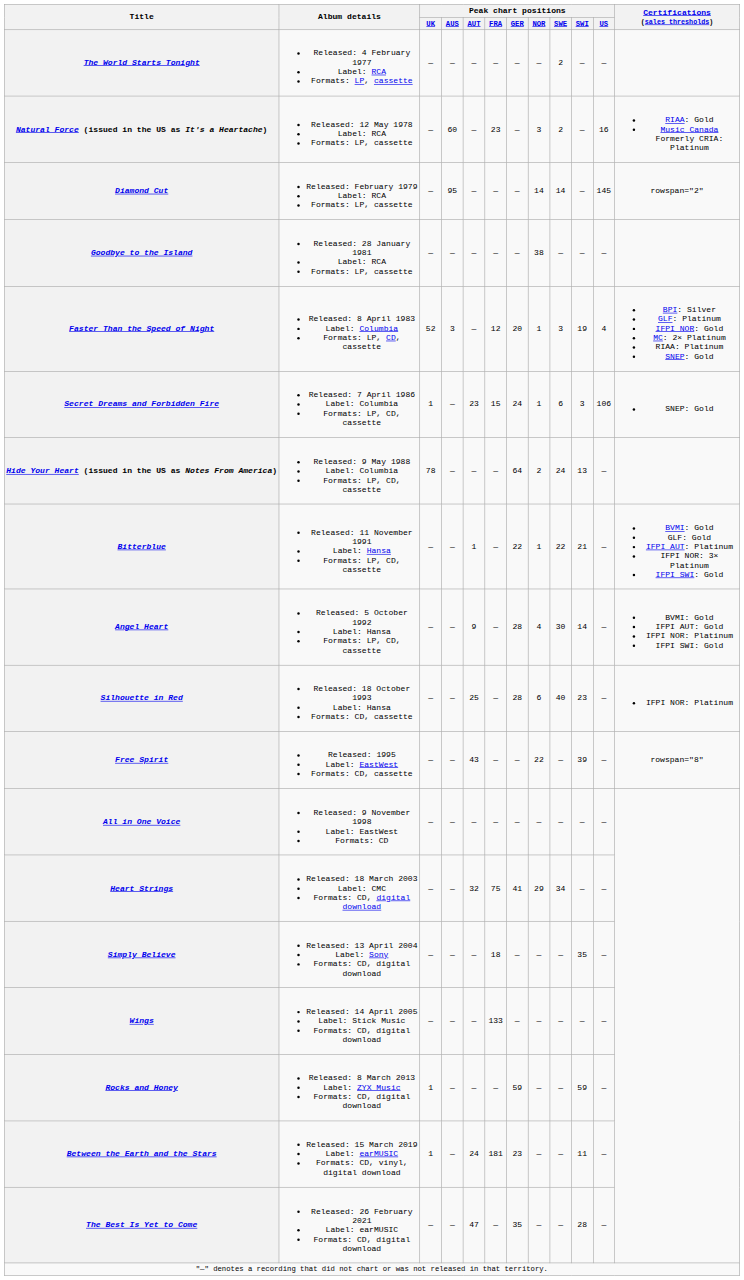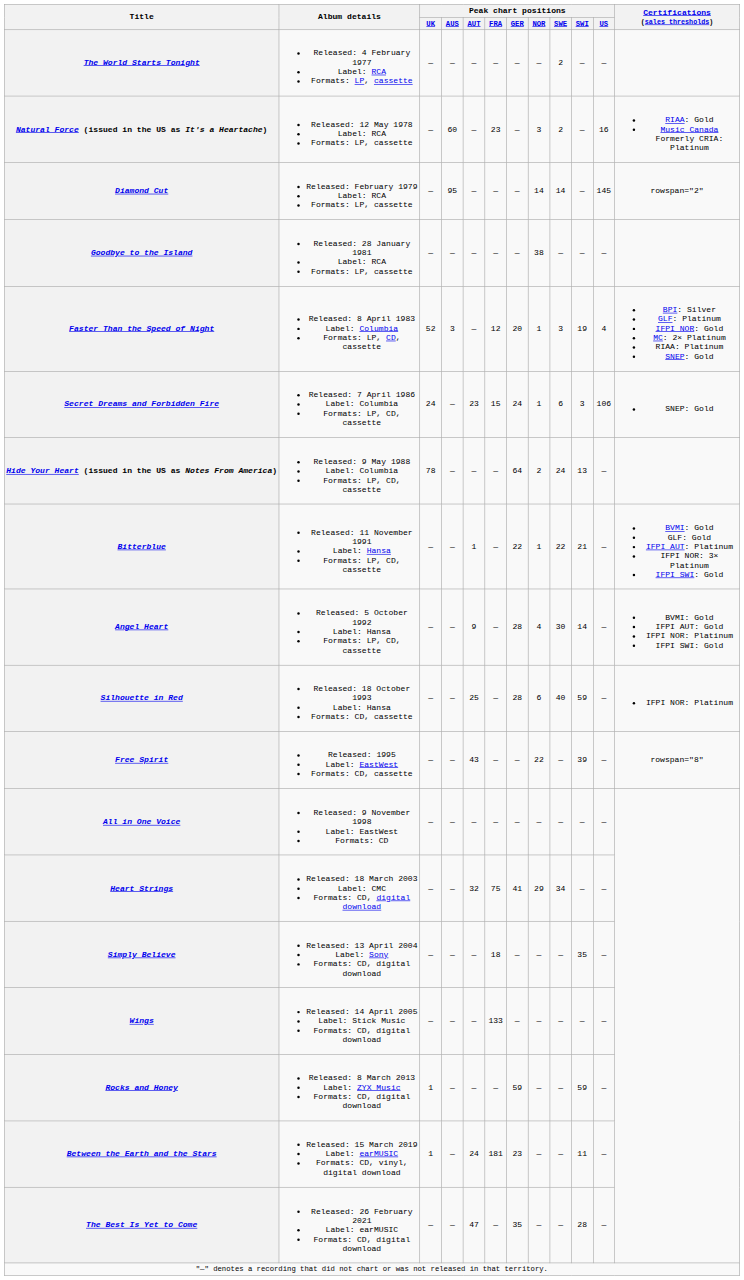(431, 404) 1 -> (431, 404) 24
(582, 698) 23 -> (582, 698) 59
